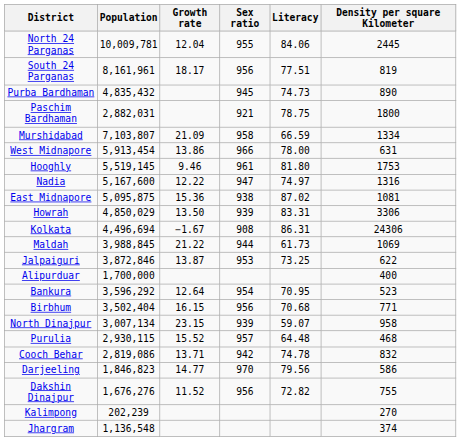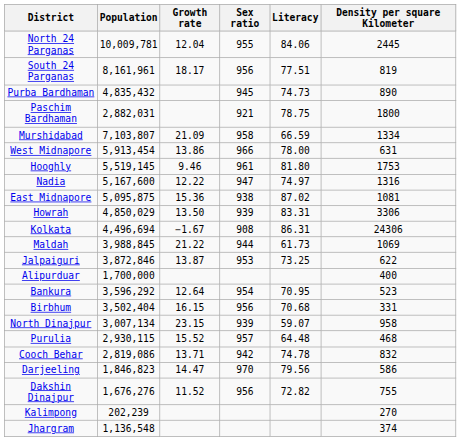(388, 307) 771 -> (388, 307) 331
(190, 370) 14.77 -> (190, 370) 14.47
